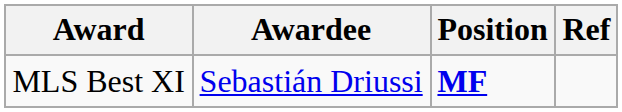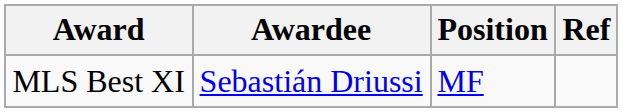(462, 80) bold -> (461, 80) normal
